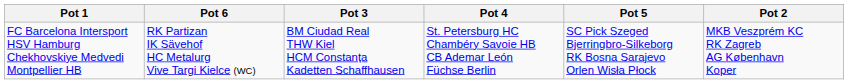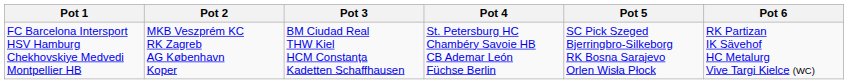columns swapped: (773, 13) <-> (214, 13)
